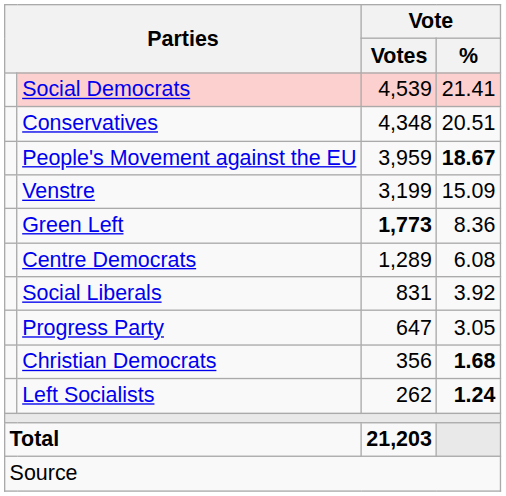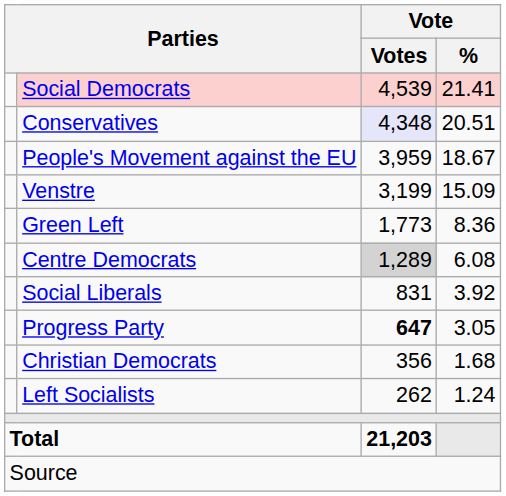(405, 123) no background -> (405, 123) lavender background
(469, 157) bold -> (469, 157) normal
(405, 225) bold -> (405, 225) normal
(405, 259) no background -> (405, 259) lightgrey background
(414, 327) normal -> (414, 327) bold
(475, 361) bold -> (475, 361) normal
(475, 395) bold -> (475, 395) normal
